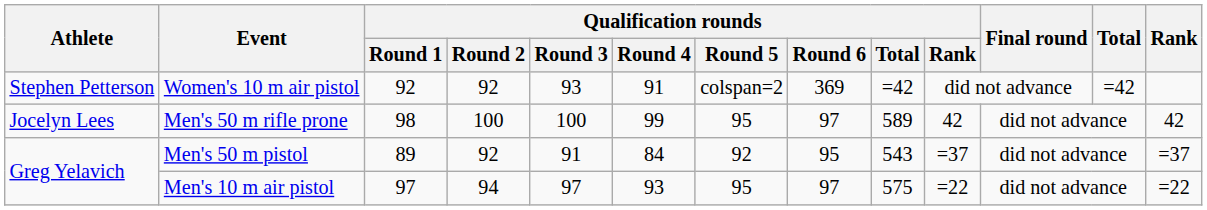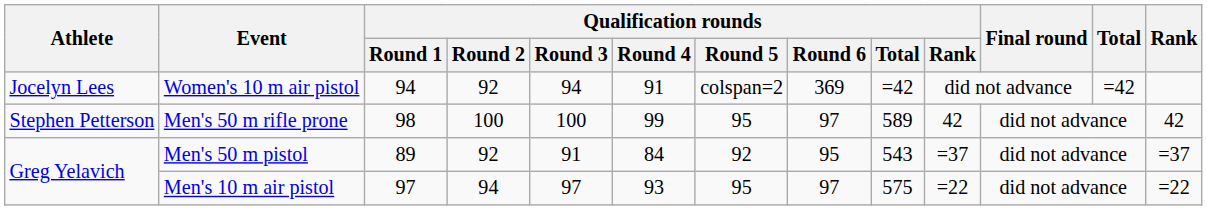(82, 88) Stephen Petterson -> (62, 88) Jocelyn Lees
(406, 88) 92 -> (406, 88) 94
(571, 88) 93 -> (571, 88) 94
(62, 121) Jocelyn Lees -> (82, 121) Stephen Petterson
